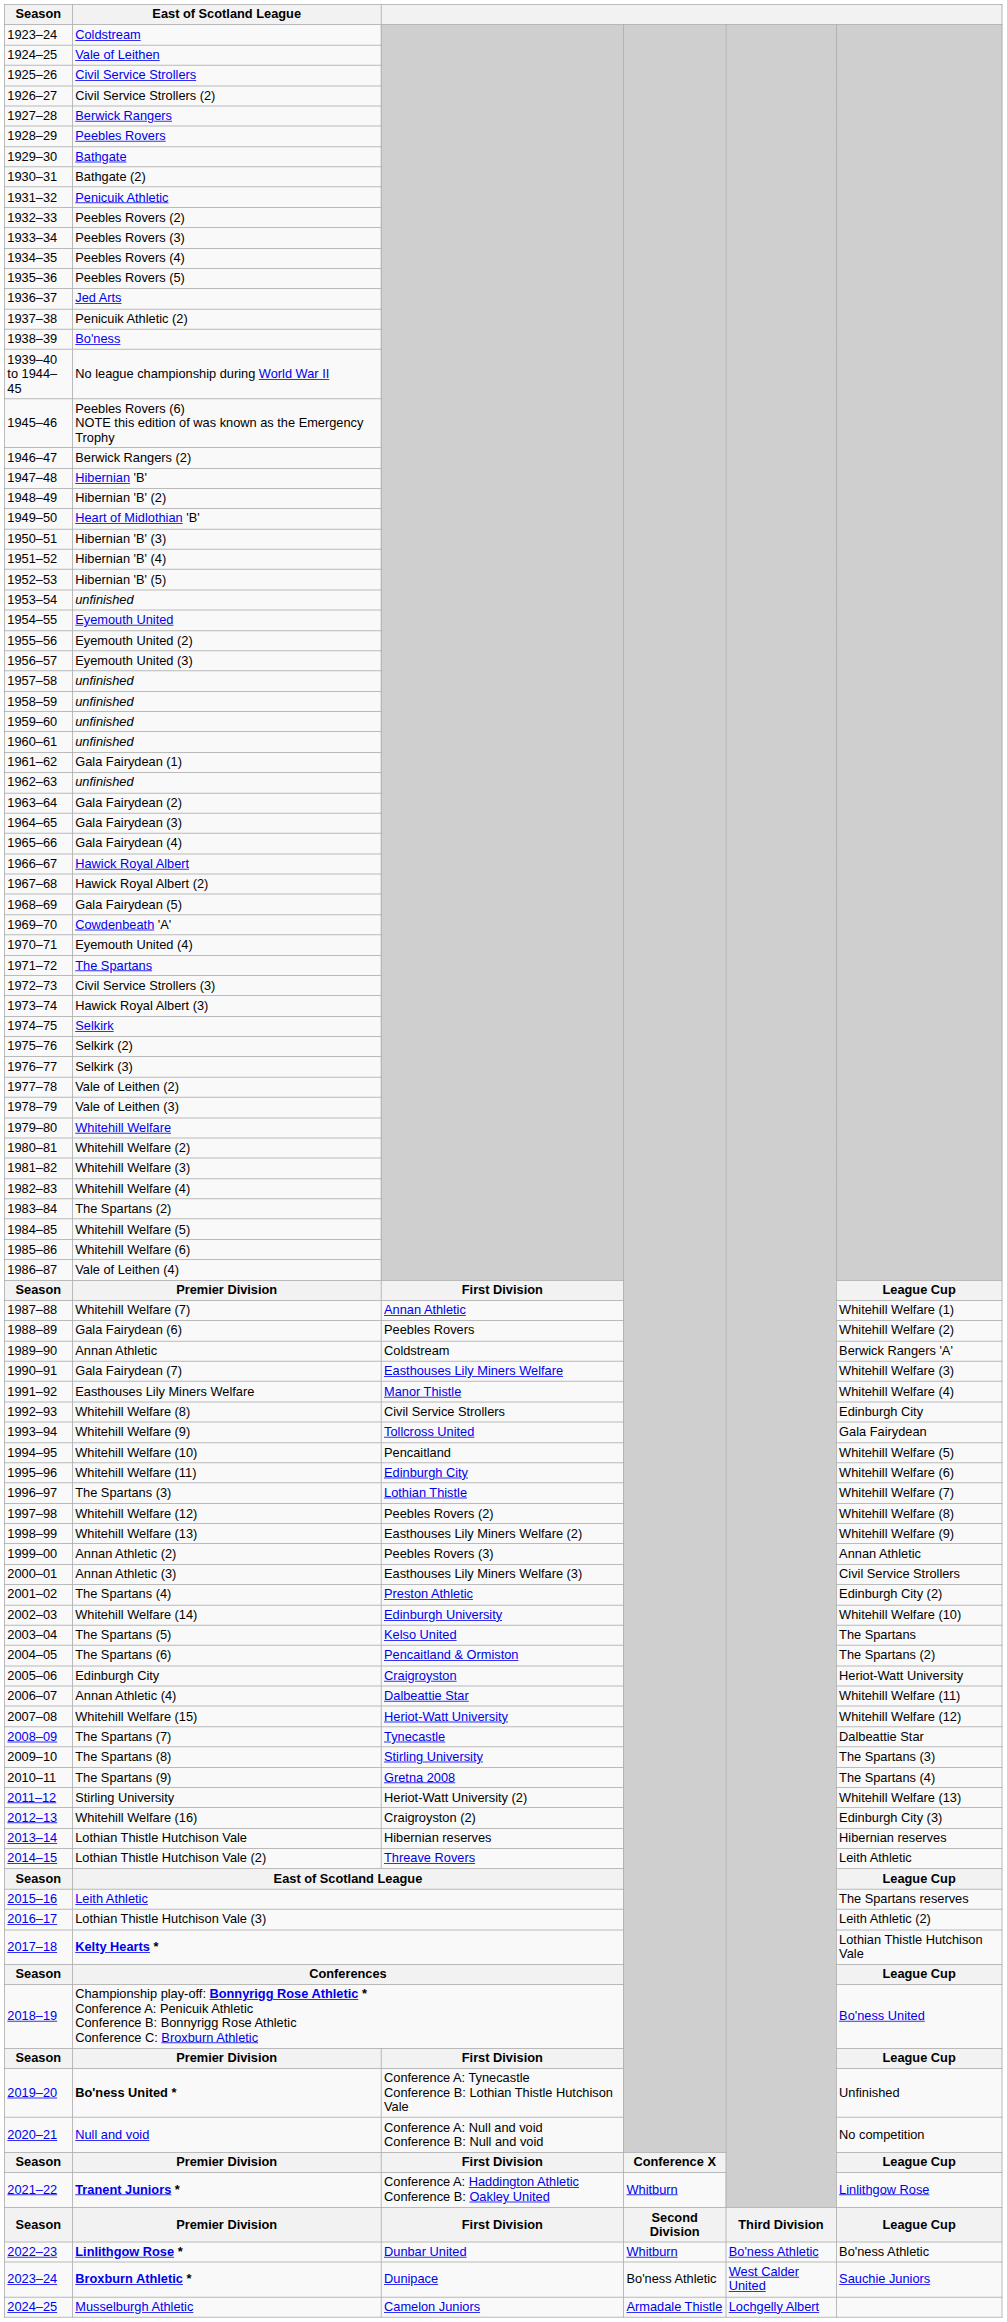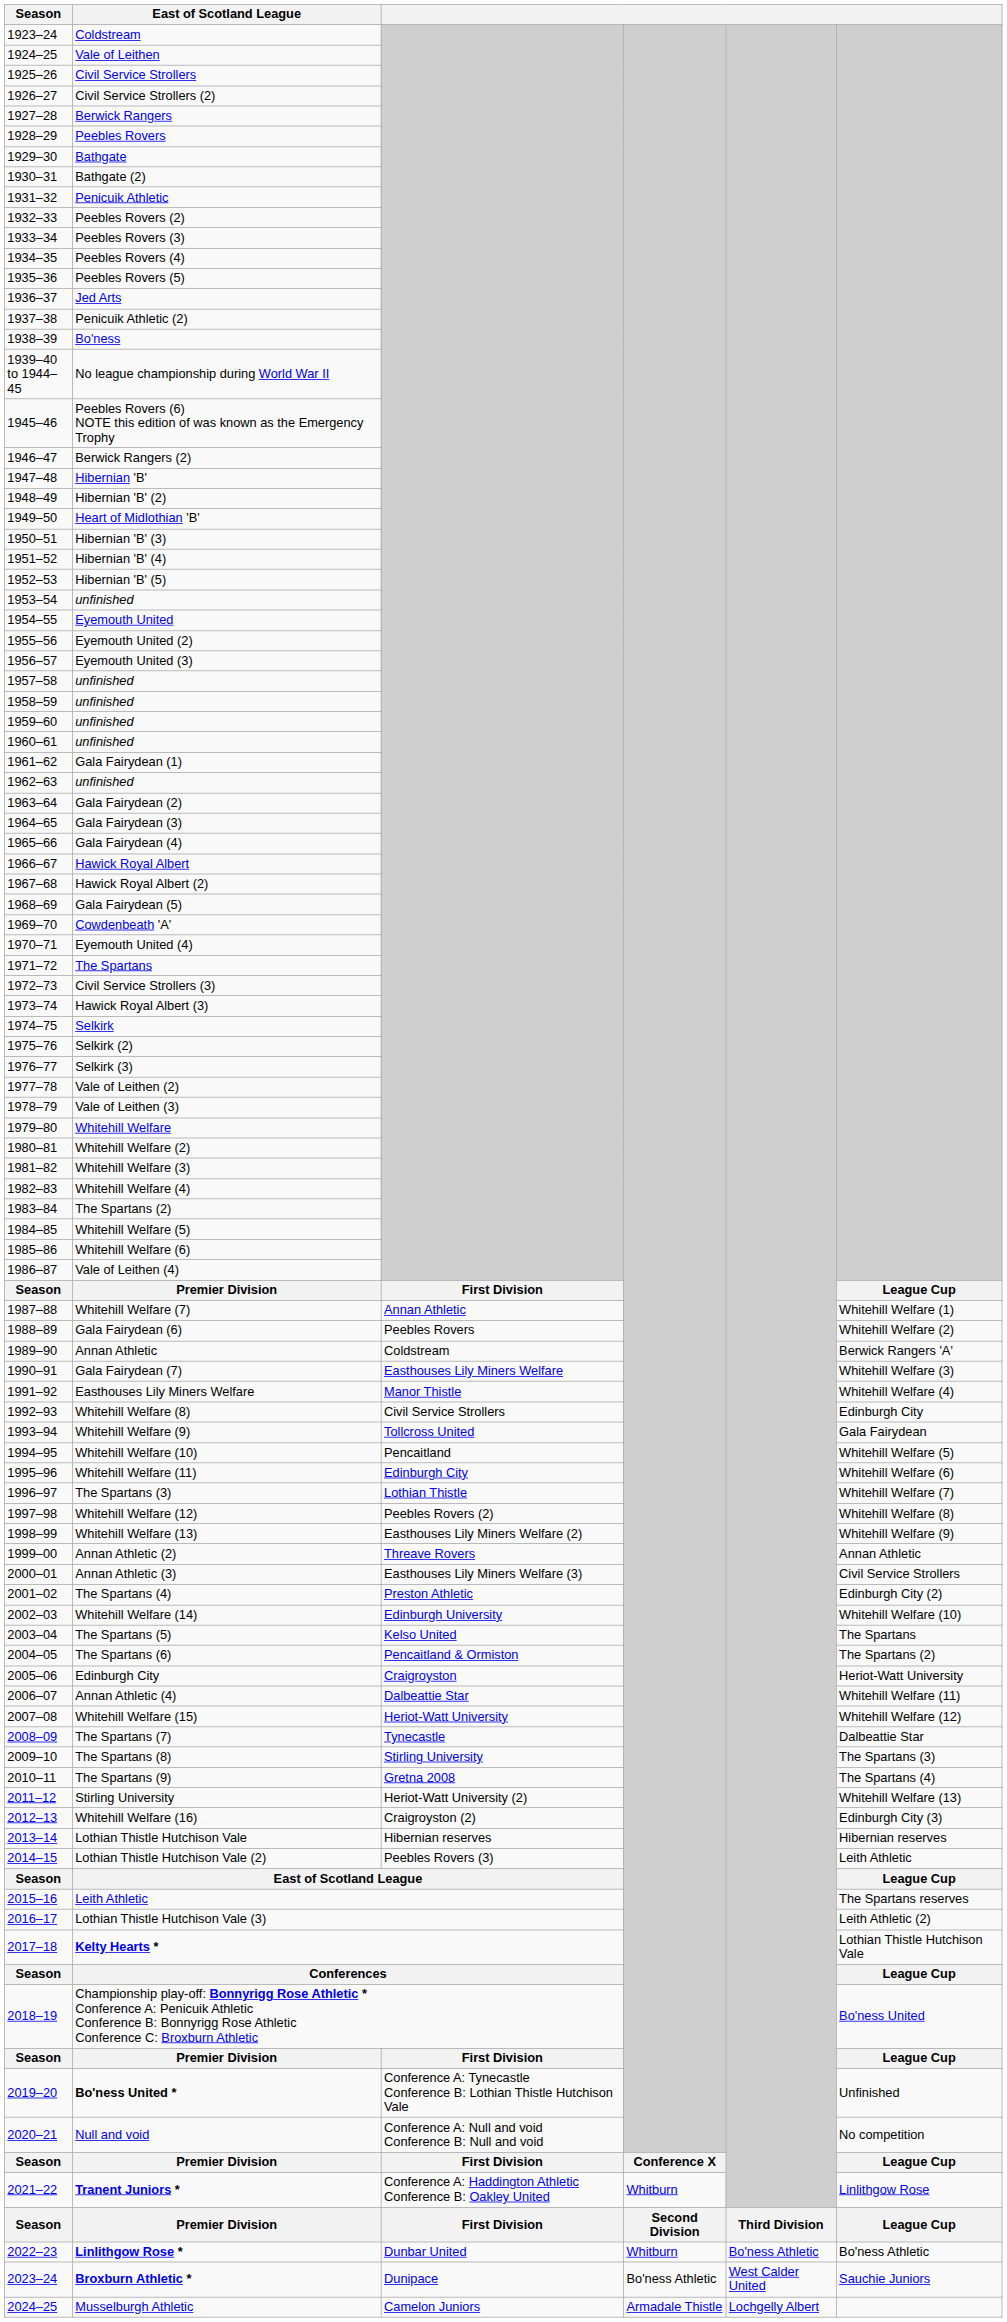(439, 1554) Peebles Rovers (3) -> (430, 1554) Threave Rovers
(430, 1858) Threave Rovers -> (439, 1858) Peebles Rovers (3)
